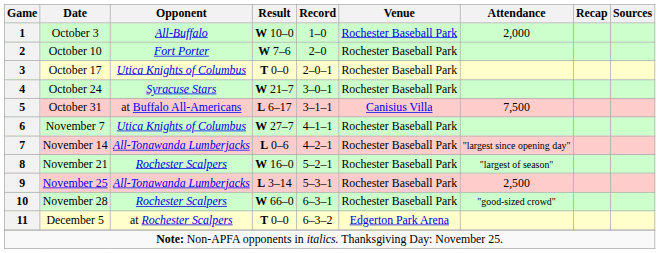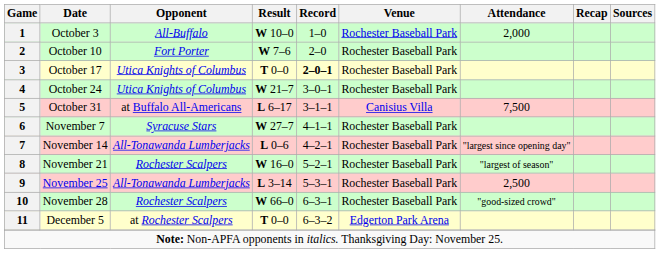(318, 70) normal -> (318, 70) bold
(181, 88) Syracuse Stars -> (181, 88) Utica Knights of Columbus
(181, 126) Utica Knights of Columbus -> (181, 126) Syracuse Stars
